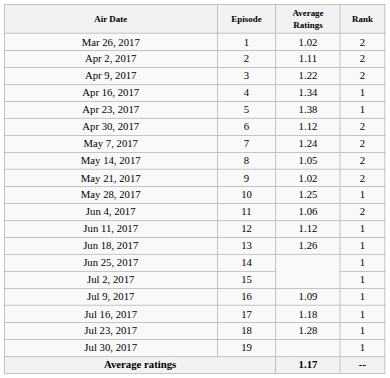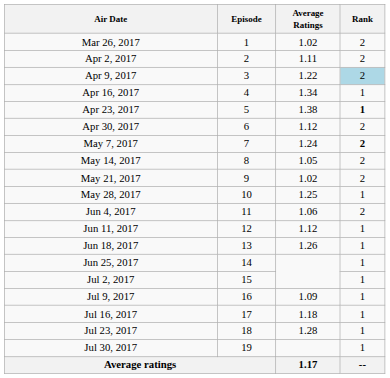(362, 76) no background -> (362, 76) lightblue background
(362, 110) normal -> (362, 110) bold
(362, 144) normal -> (362, 144) bold
